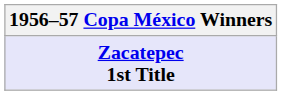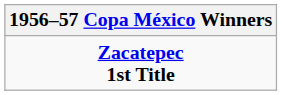(141, 62) lavender background -> (141, 62) no background
